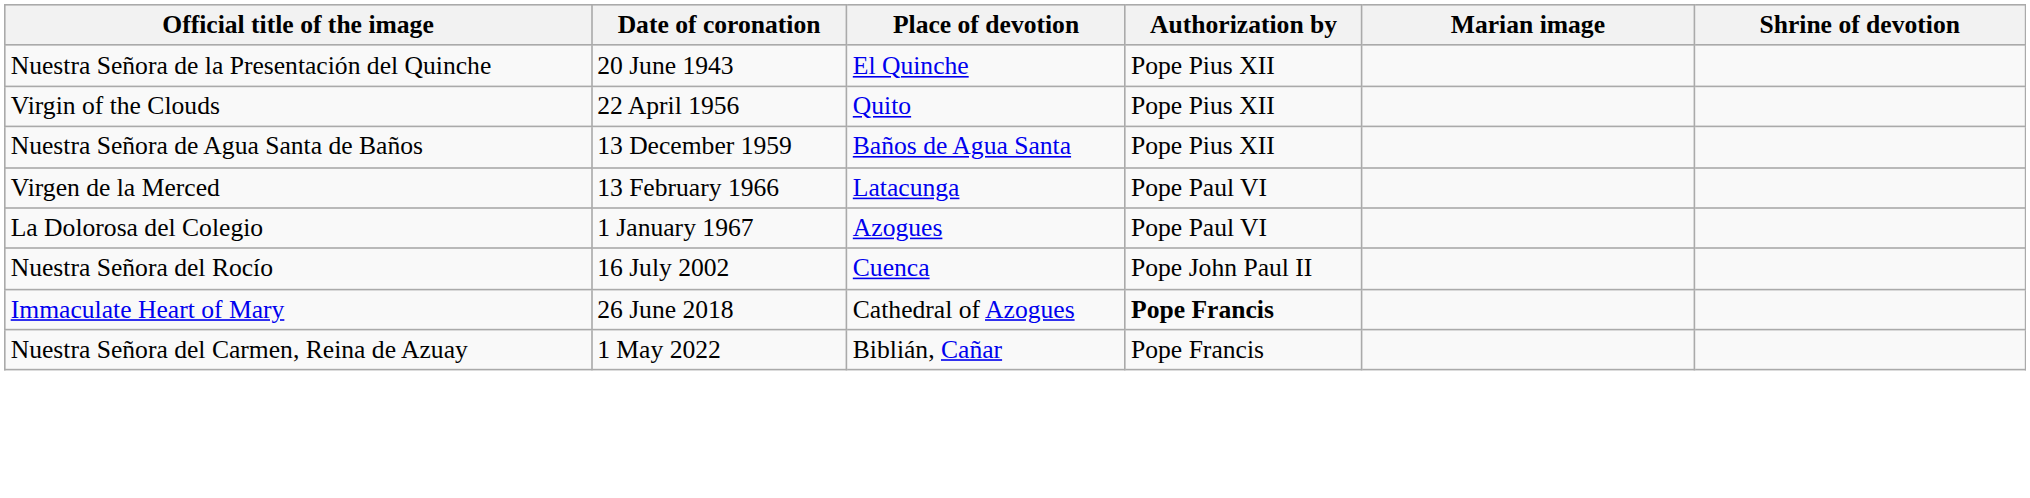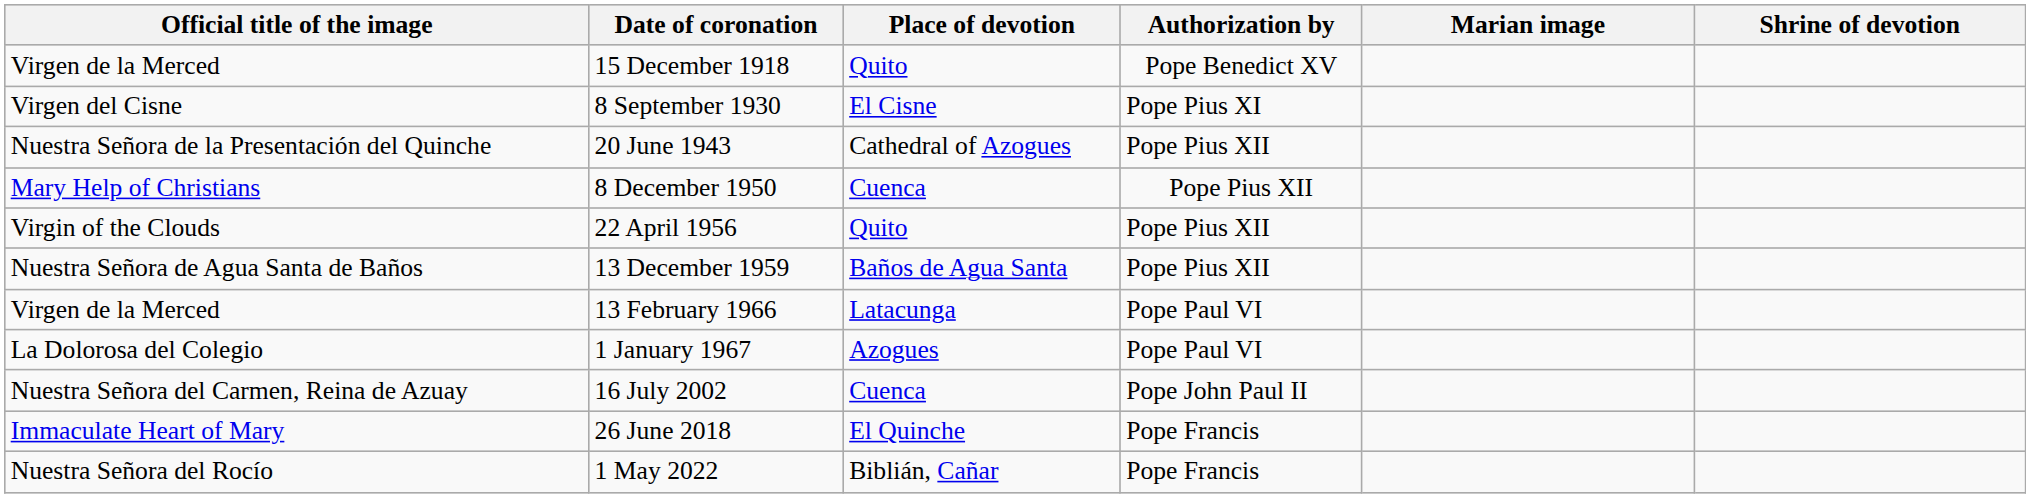+ row: (692, 65)
+ row: (688, 106)
(911, 65) El Quinche -> (960, 146) Cathedral of Azogues
+ row: (686, 187)
(142, 268) Nuestra Señora del Rocío -> (239, 390) Nuestra Señora del Carmen, Reina de Azuay
(964, 308) Cathedral of Azogues -> (907, 430) El Quinche
(1202, 308) bold -> (1193, 430) normal
(239, 349) Nuestra Señora del Carmen, Reina de Azuay -> (142, 471) Nuestra Señora del Rocío
